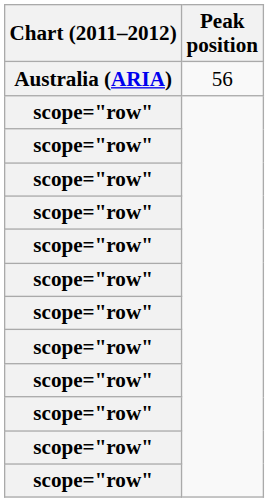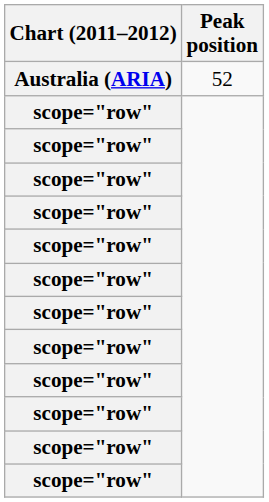(222, 78) 56 -> (222, 78) 52
